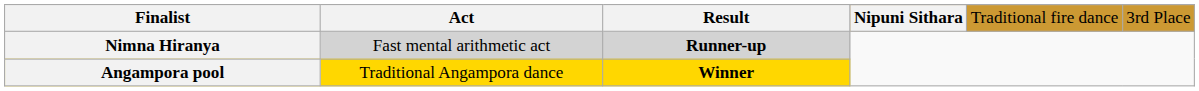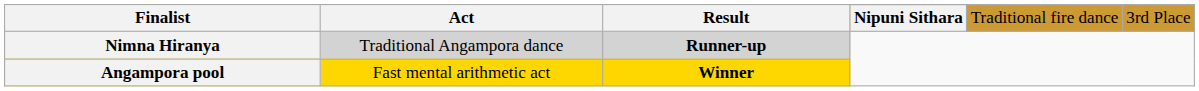(461, 45) Fast mental arithmetic act -> (461, 45) Traditional Angampora dance
(461, 72) Traditional Angampora dance -> (461, 72) Fast mental arithmetic act
